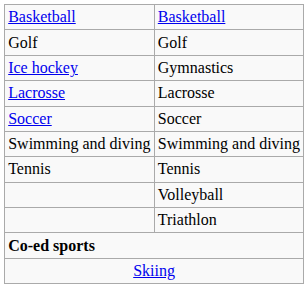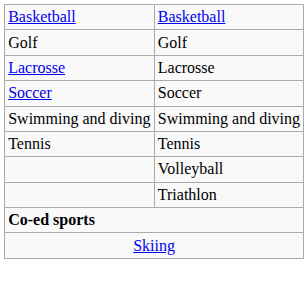- row: (196, 67)
